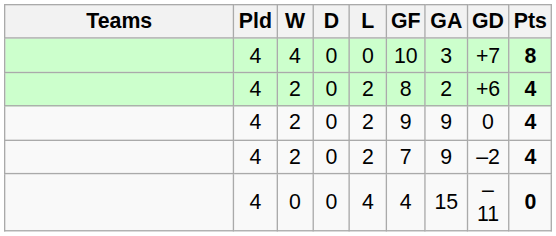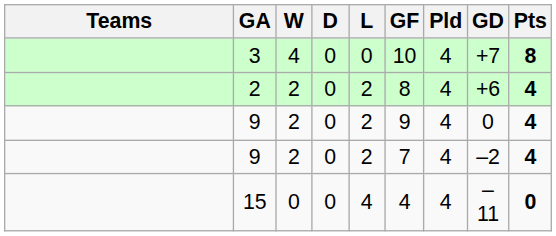columns swapped: (255, 21) <-> (446, 21)
